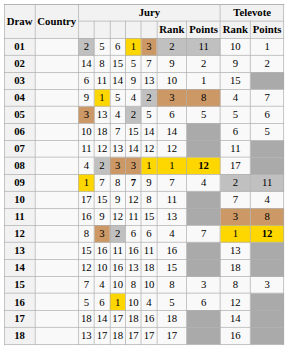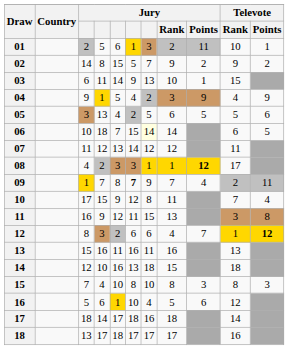(204, 98) 8 -> (204, 98) 9
(267, 98) 7 -> (267, 98) 9
(149, 132) no background -> (149, 132) lightyellow background
